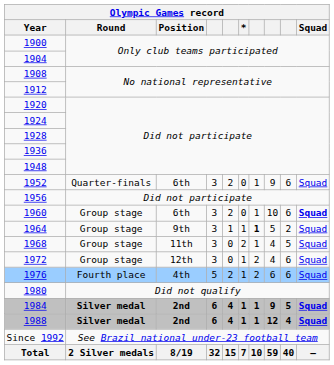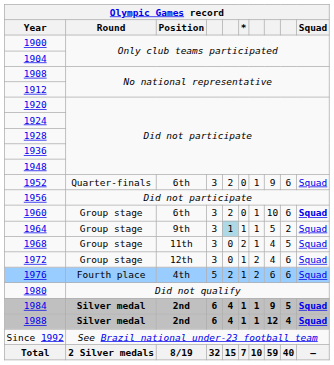(230, 229) no background -> (230, 229) lightblue background
(257, 229) bold -> (257, 229) normal
